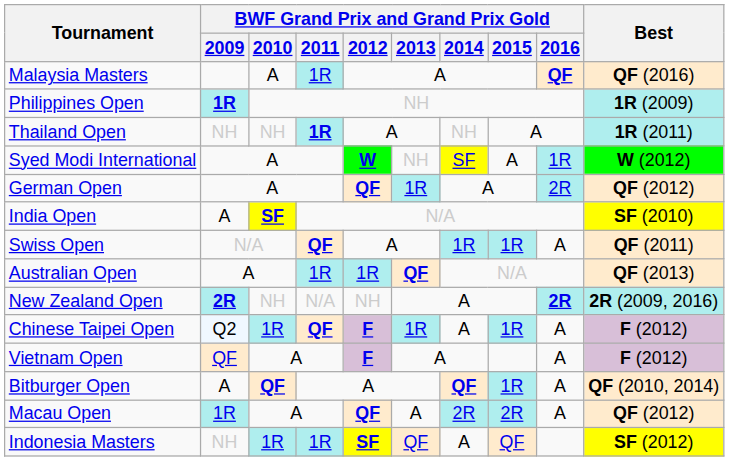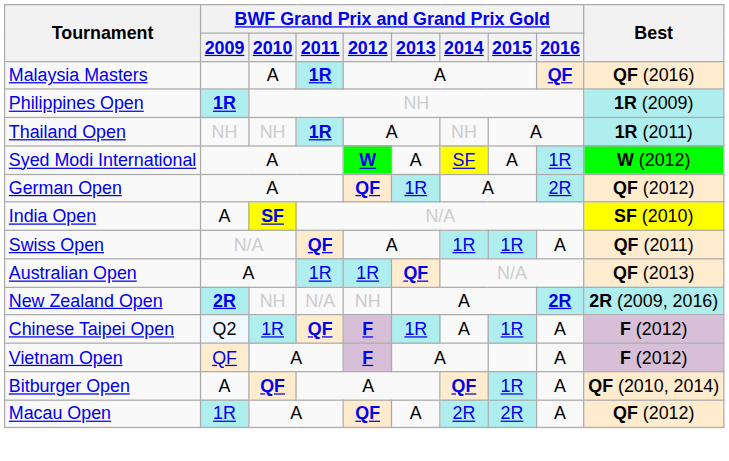(320, 76) normal -> (320, 76) bold
(416, 160) NH -> (416, 160) A
- row: (82, 442)
